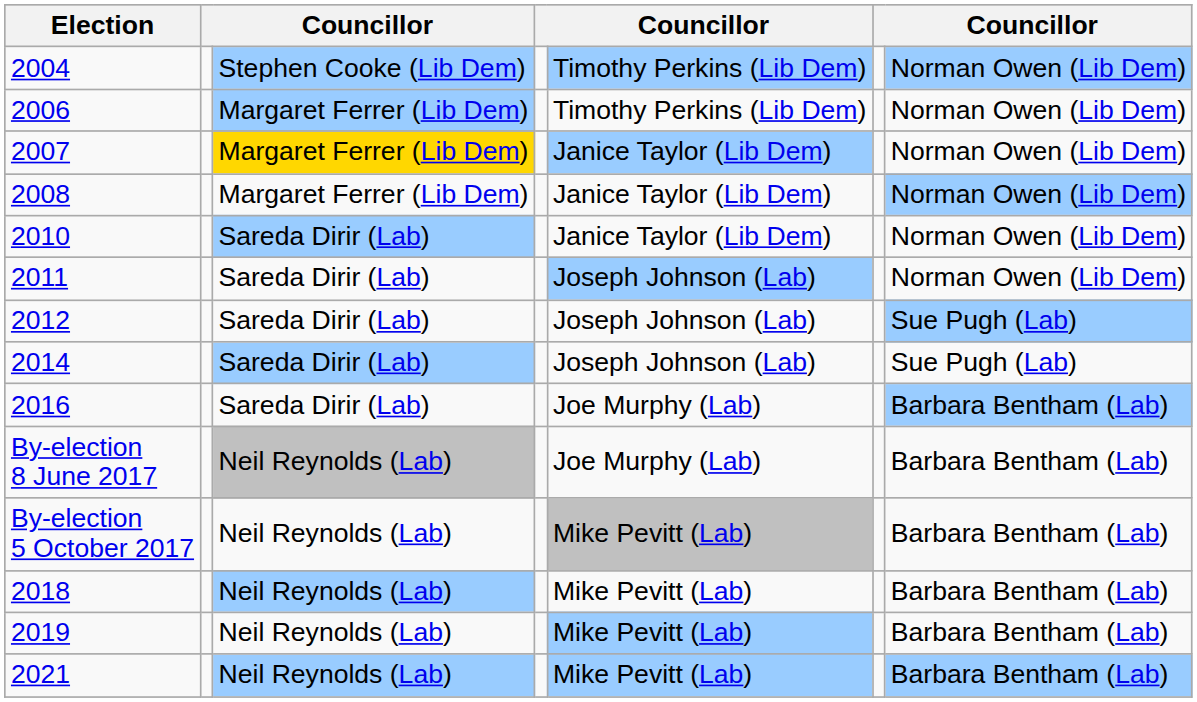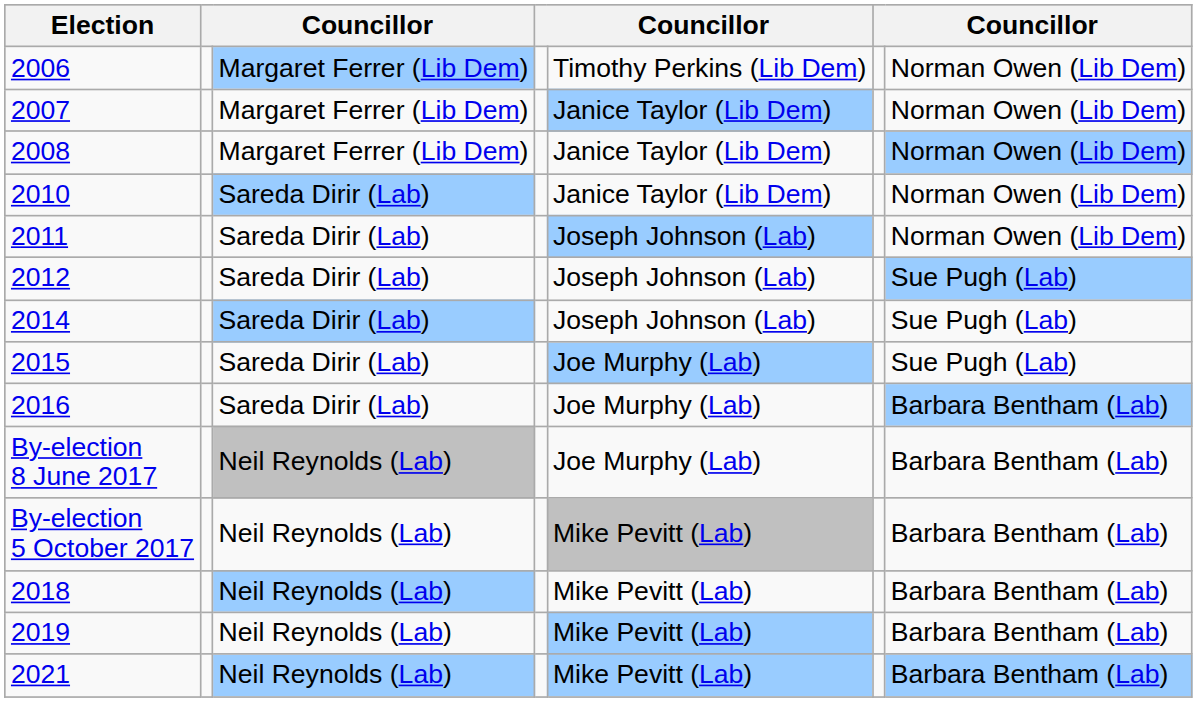- row: (40, 67)
(373, 151) gold background -> (373, 109) no background
+ row: (40, 362)
